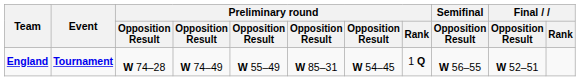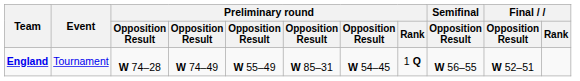(83, 62) bold -> (81, 62) normal
